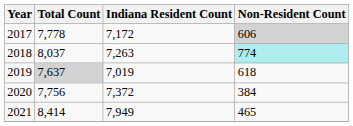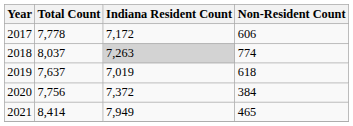(247, 33) lightgrey background -> (247, 33) no background
(120, 53) no background -> (120, 53) lightgrey background
(247, 53) paleturquoise background -> (247, 53) no background
(51, 72) lightgrey background -> (51, 72) no background
